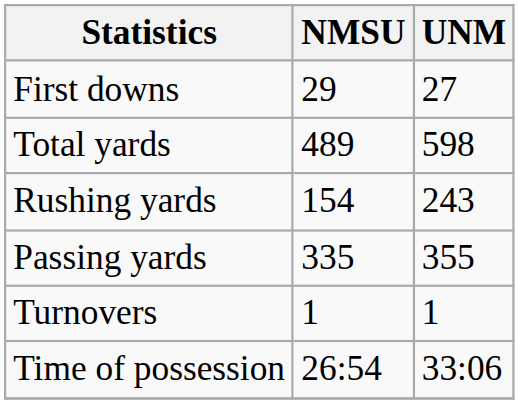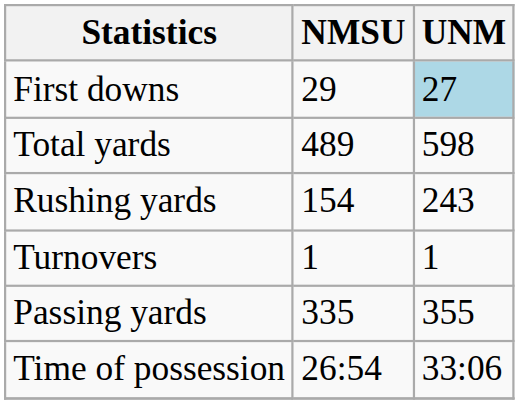(439, 88) no background -> (439, 88) lightblue background
rows swapped: (110, 256) <-> (85, 312)
